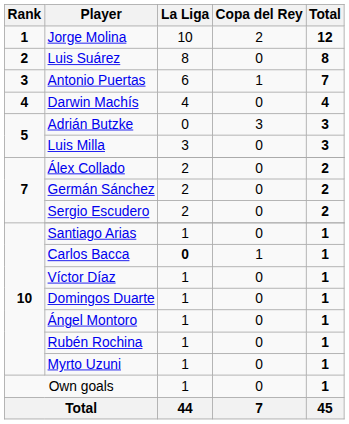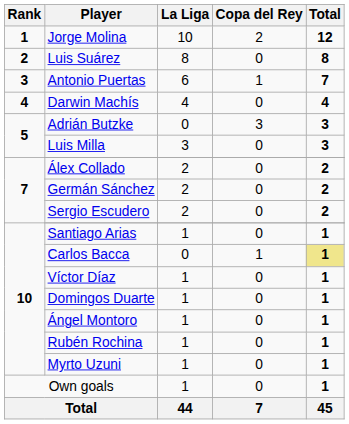(185, 255) bold -> (185, 255) normal
(325, 255) no background -> (325, 255) khaki background
